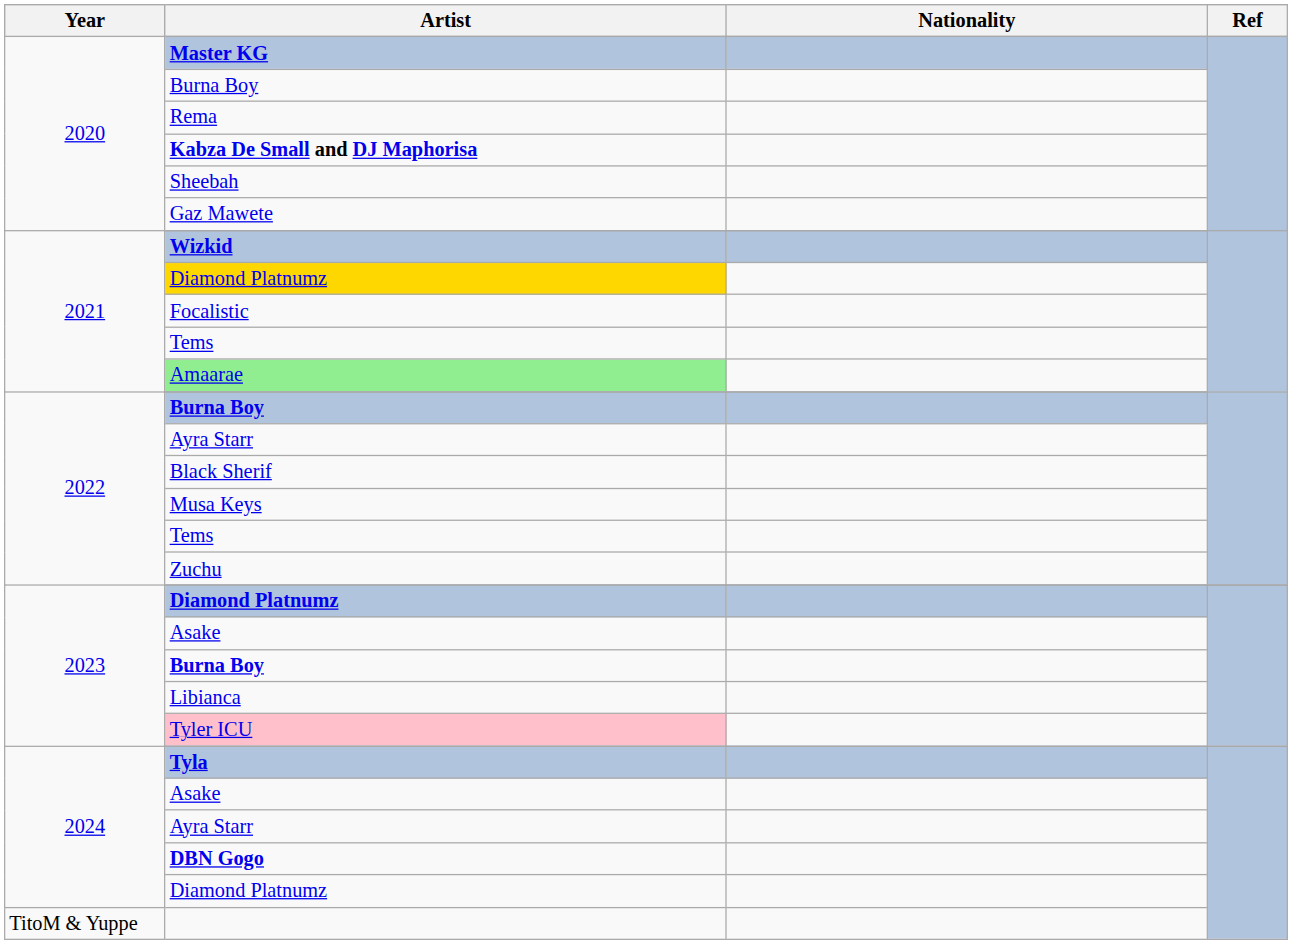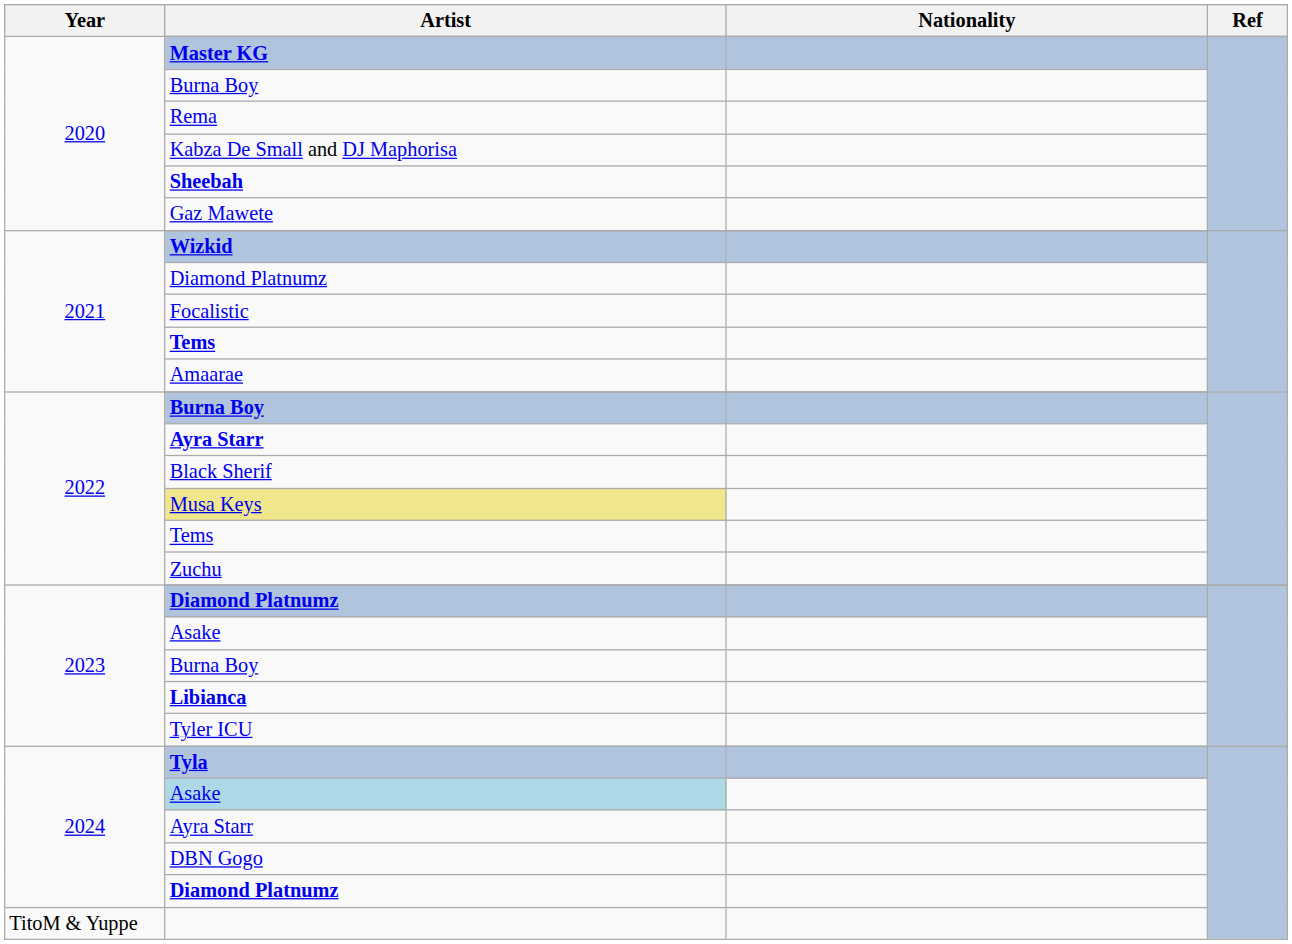(324, 149) bold -> (313, 149) normal
(204, 181) normal -> (206, 181) bold
(248, 278) gold background -> (248, 278) no background
(192, 342) normal -> (192, 342) bold
(206, 375) lightgreen background -> (206, 375) no background
(211, 439) normal -> (217, 439) bold
(216, 504) no background -> (216, 504) khaki background
(217, 665) bold -> (214, 665) normal
(205, 697) normal -> (208, 697) bold
(211, 729) pink background -> (211, 729) no background
(195, 794) no background -> (195, 794) lightblue background
(217, 858) bold -> (216, 858) normal
(248, 890) normal -> (254, 890) bold
